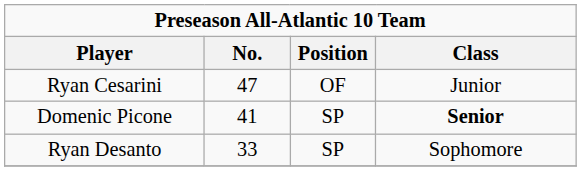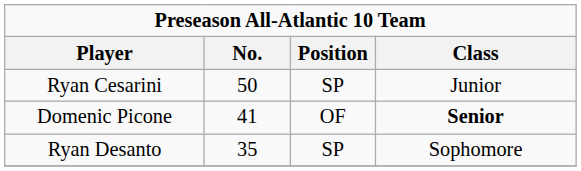(247, 85) 47 -> (247, 85) 50
(333, 85) OF -> (333, 85) SP
(333, 117) SP -> (333, 117) OF
(247, 149) 33 -> (247, 149) 35
